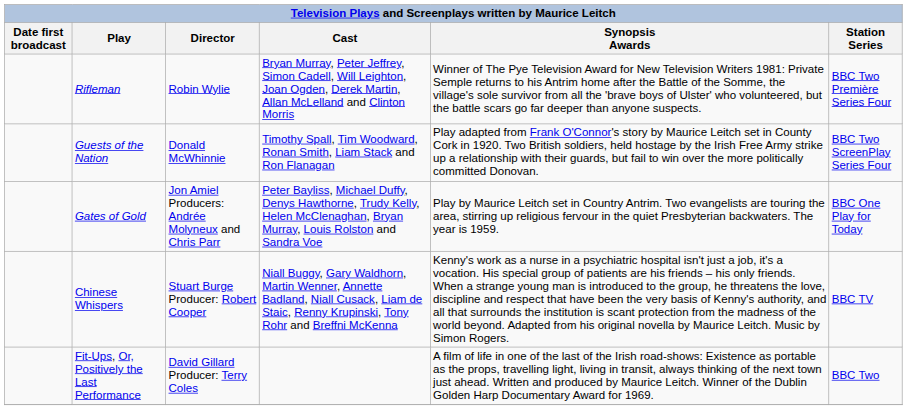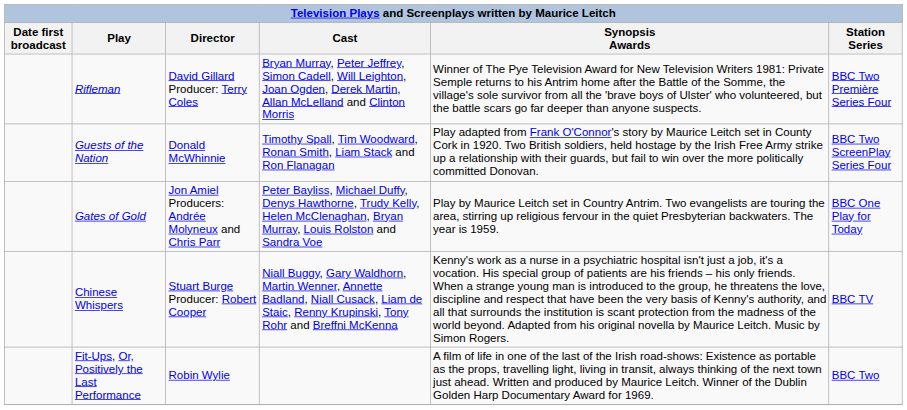(199, 89) Robin Wylie -> (208, 89) David Gillard Producer: Terry Coles
(208, 375) David Gillard Producer: Terry Coles -> (199, 375) Robin Wylie
